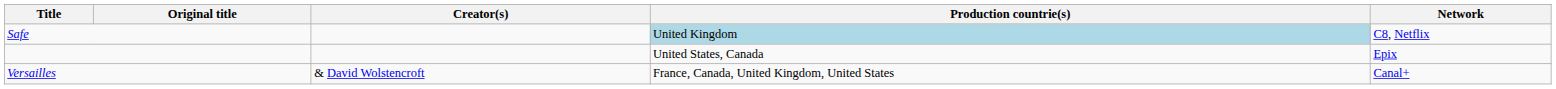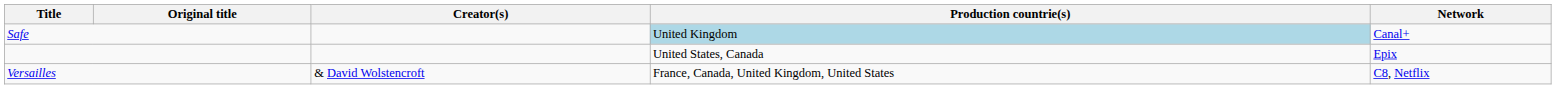(1401, 34) C8, Netflix -> (1391, 34) Canal+
(1391, 73) Canal+ -> (1401, 73) C8, Netflix
